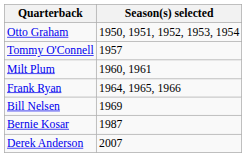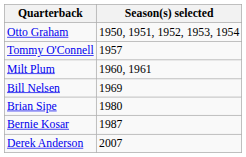- row: (34, 87)
+ row: (32, 106)
